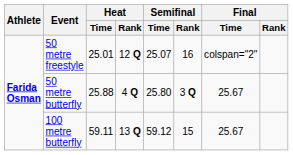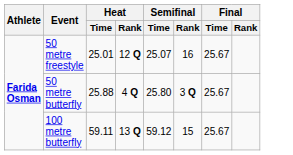(231, 55) colspan="2" -> (217, 55) 25.67
